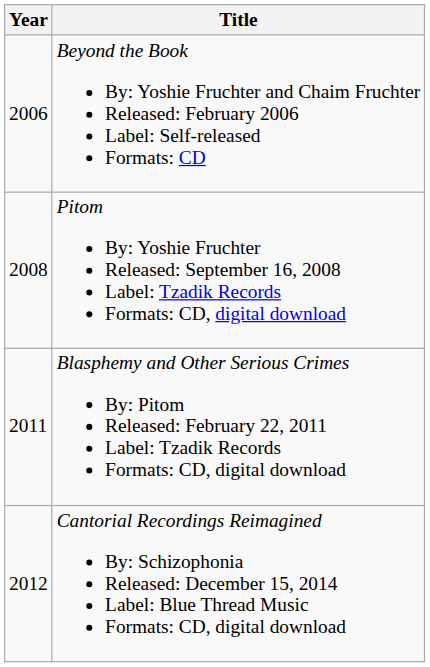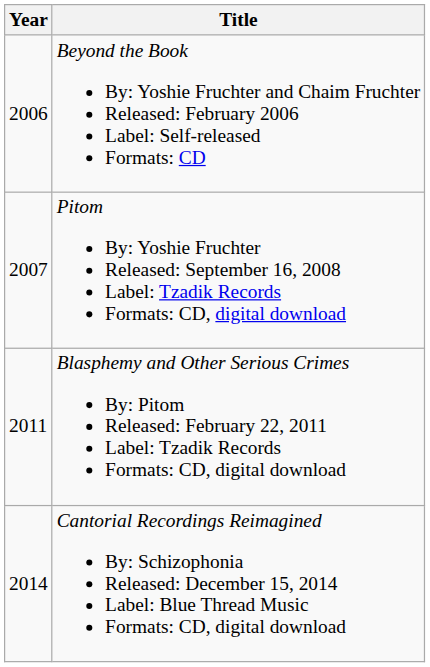(28, 270) 2008 -> (28, 270) 2007
(28, 583) 2012 -> (28, 583) 2014
